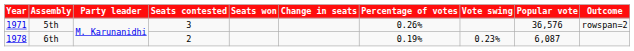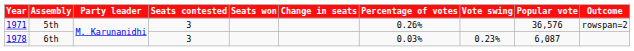(189, 39) 2 -> (189, 39) 3
(410, 39) 0.19% -> (410, 39) 0.03%
